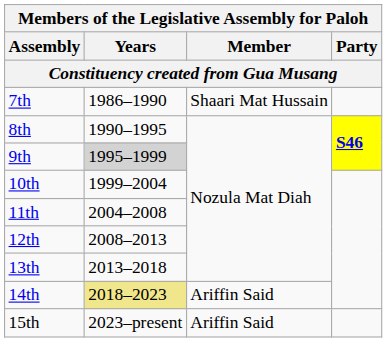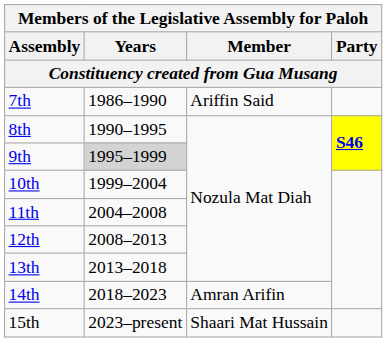(259, 101) Shaari Mat Hussain -> (232, 101) Ariffin Said
(128, 294) khaki background -> (128, 294) no background
(232, 294) Ariffin Said -> (238, 294) Amran Arifin
(232, 322) Ariffin Said -> (259, 322) Shaari Mat Hussain
